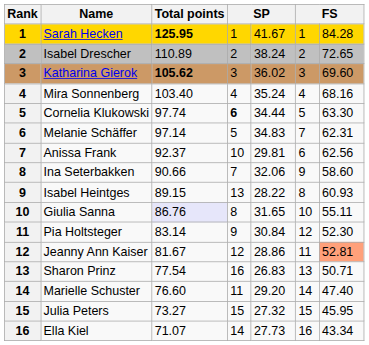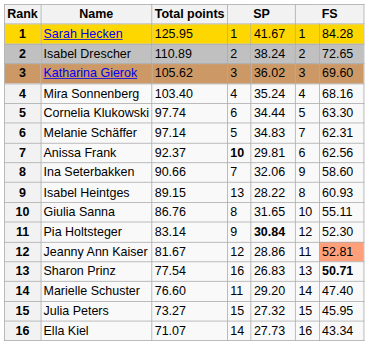(174, 34) bold -> (174, 34) normal
(174, 73) bold -> (174, 73) normal
(234, 113) bold -> (234, 113) normal
(237, 152) normal -> (237, 152) bold
(170, 212) lavender background -> (170, 212) no background
(270, 232) normal -> (270, 232) bold
(338, 271) normal -> (338, 271) bold
